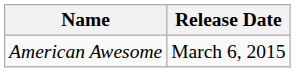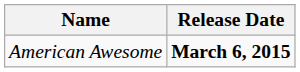(228, 50) normal -> (231, 50) bold
